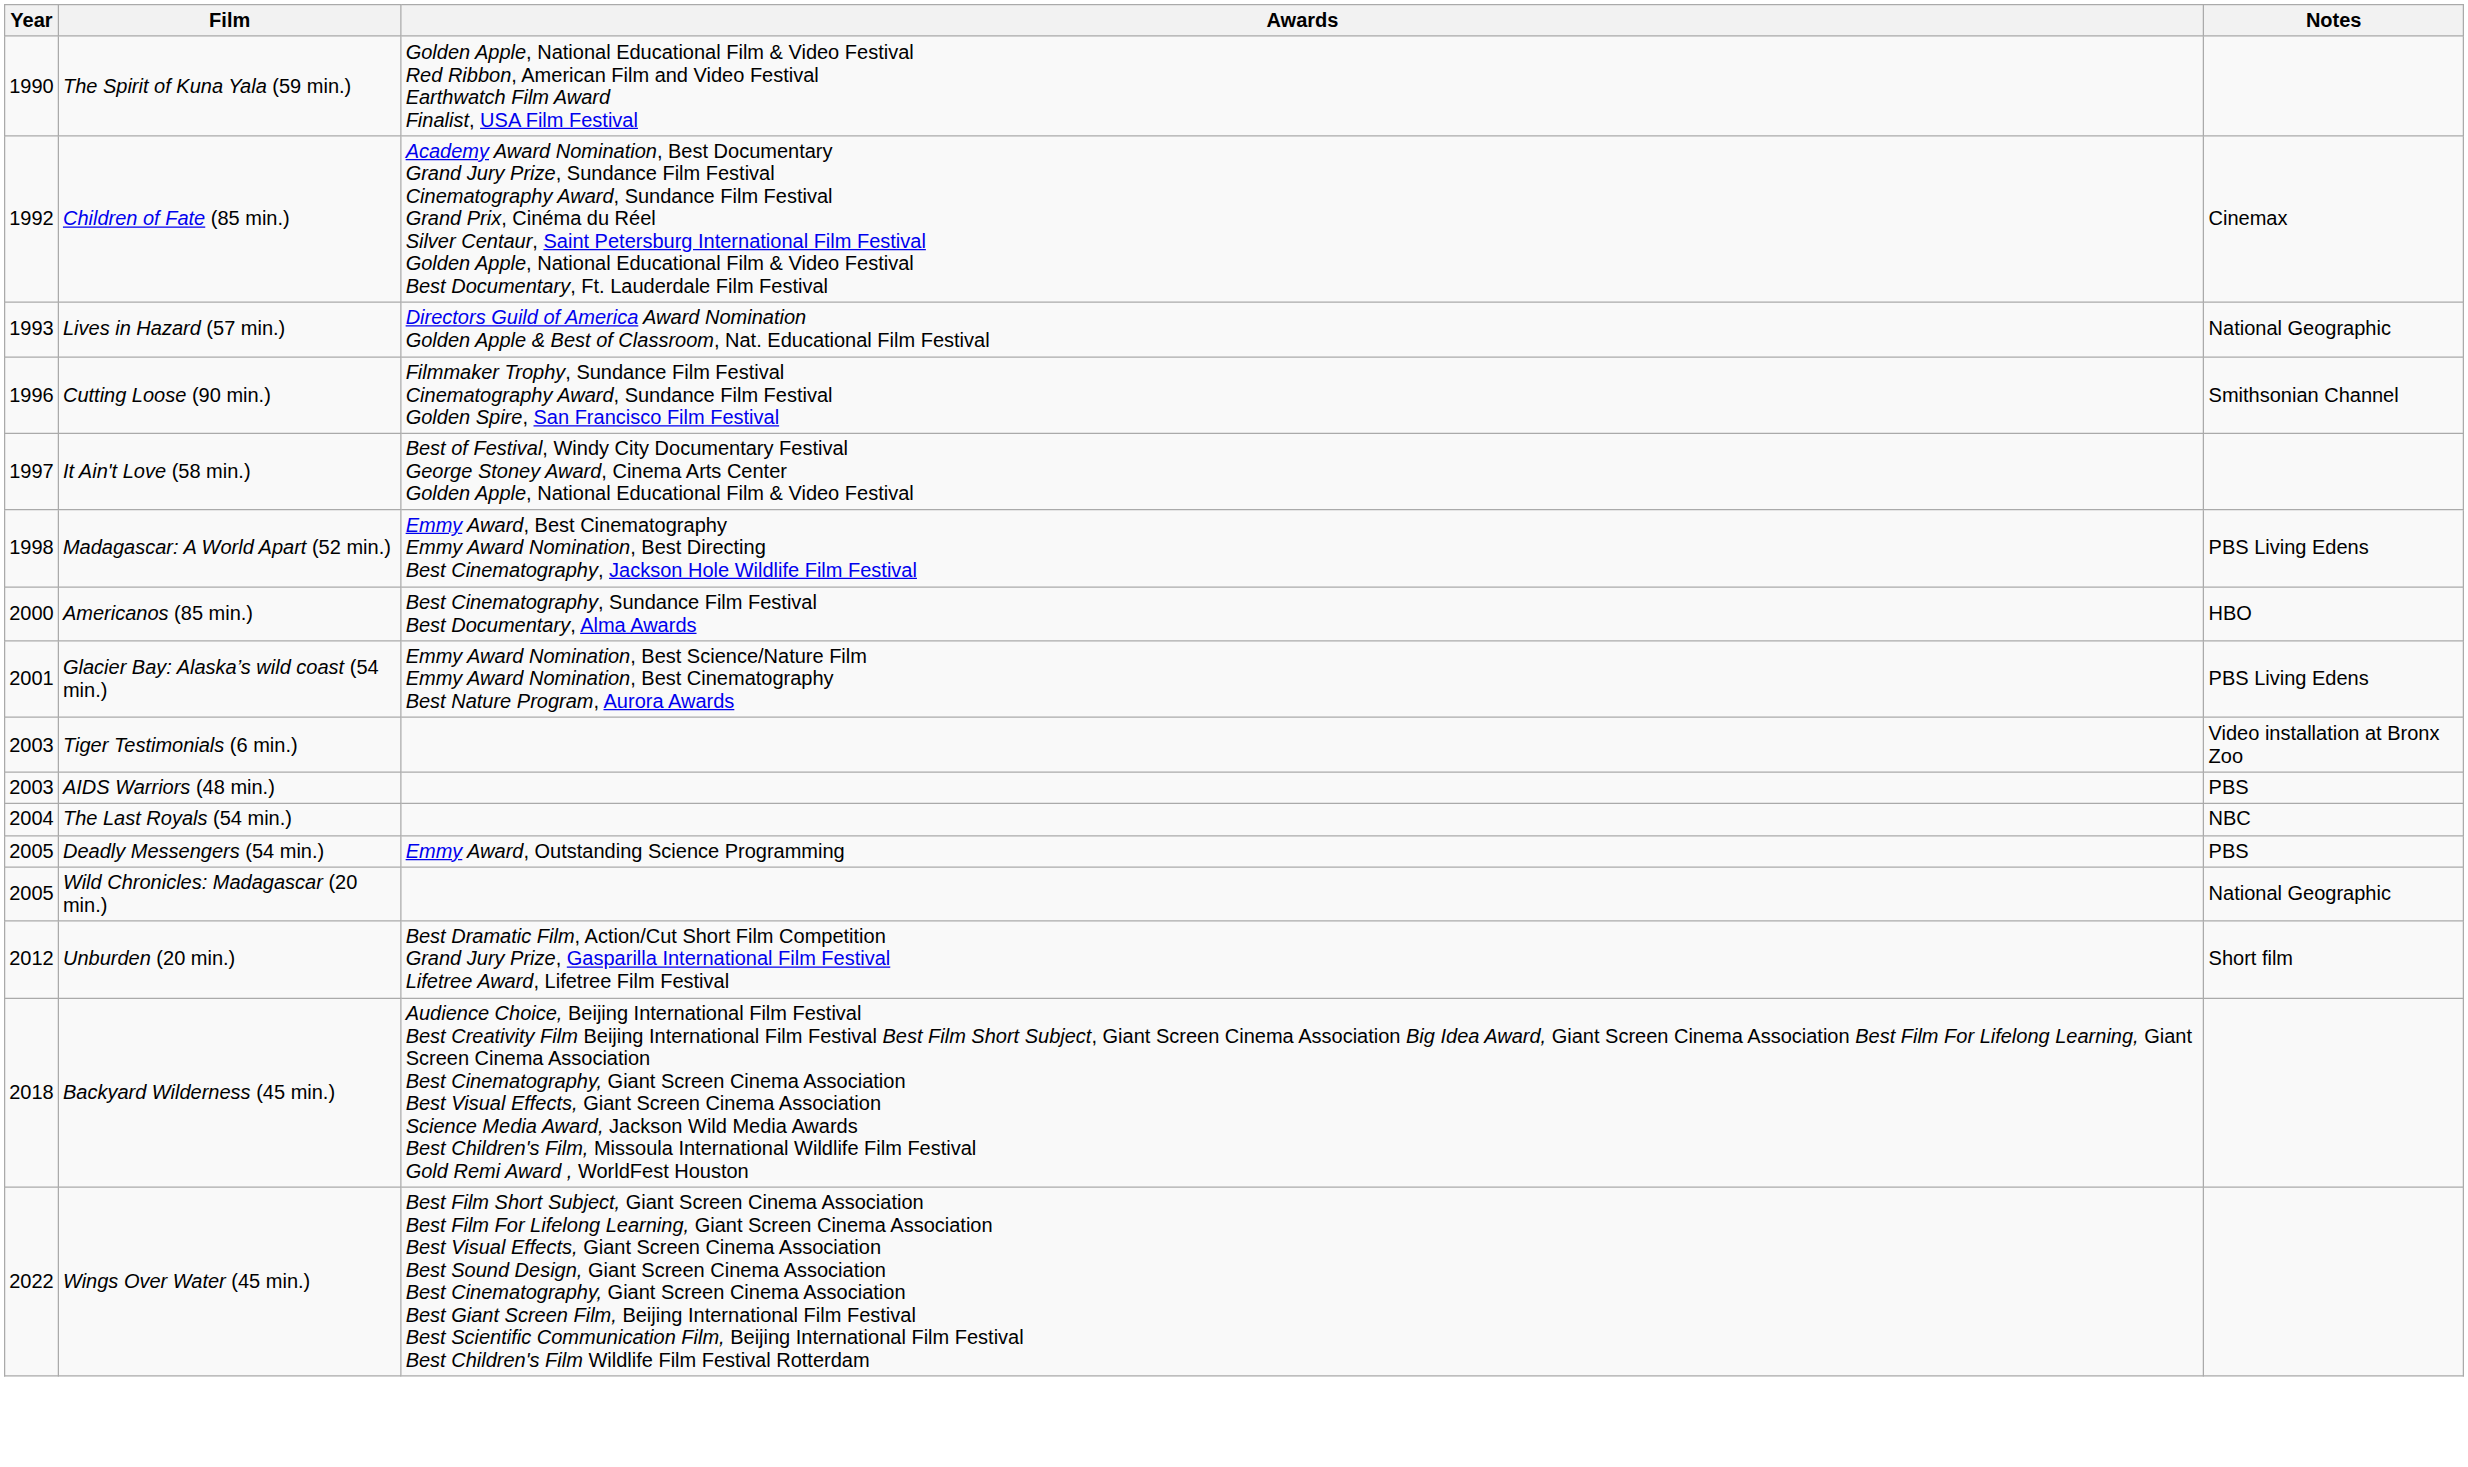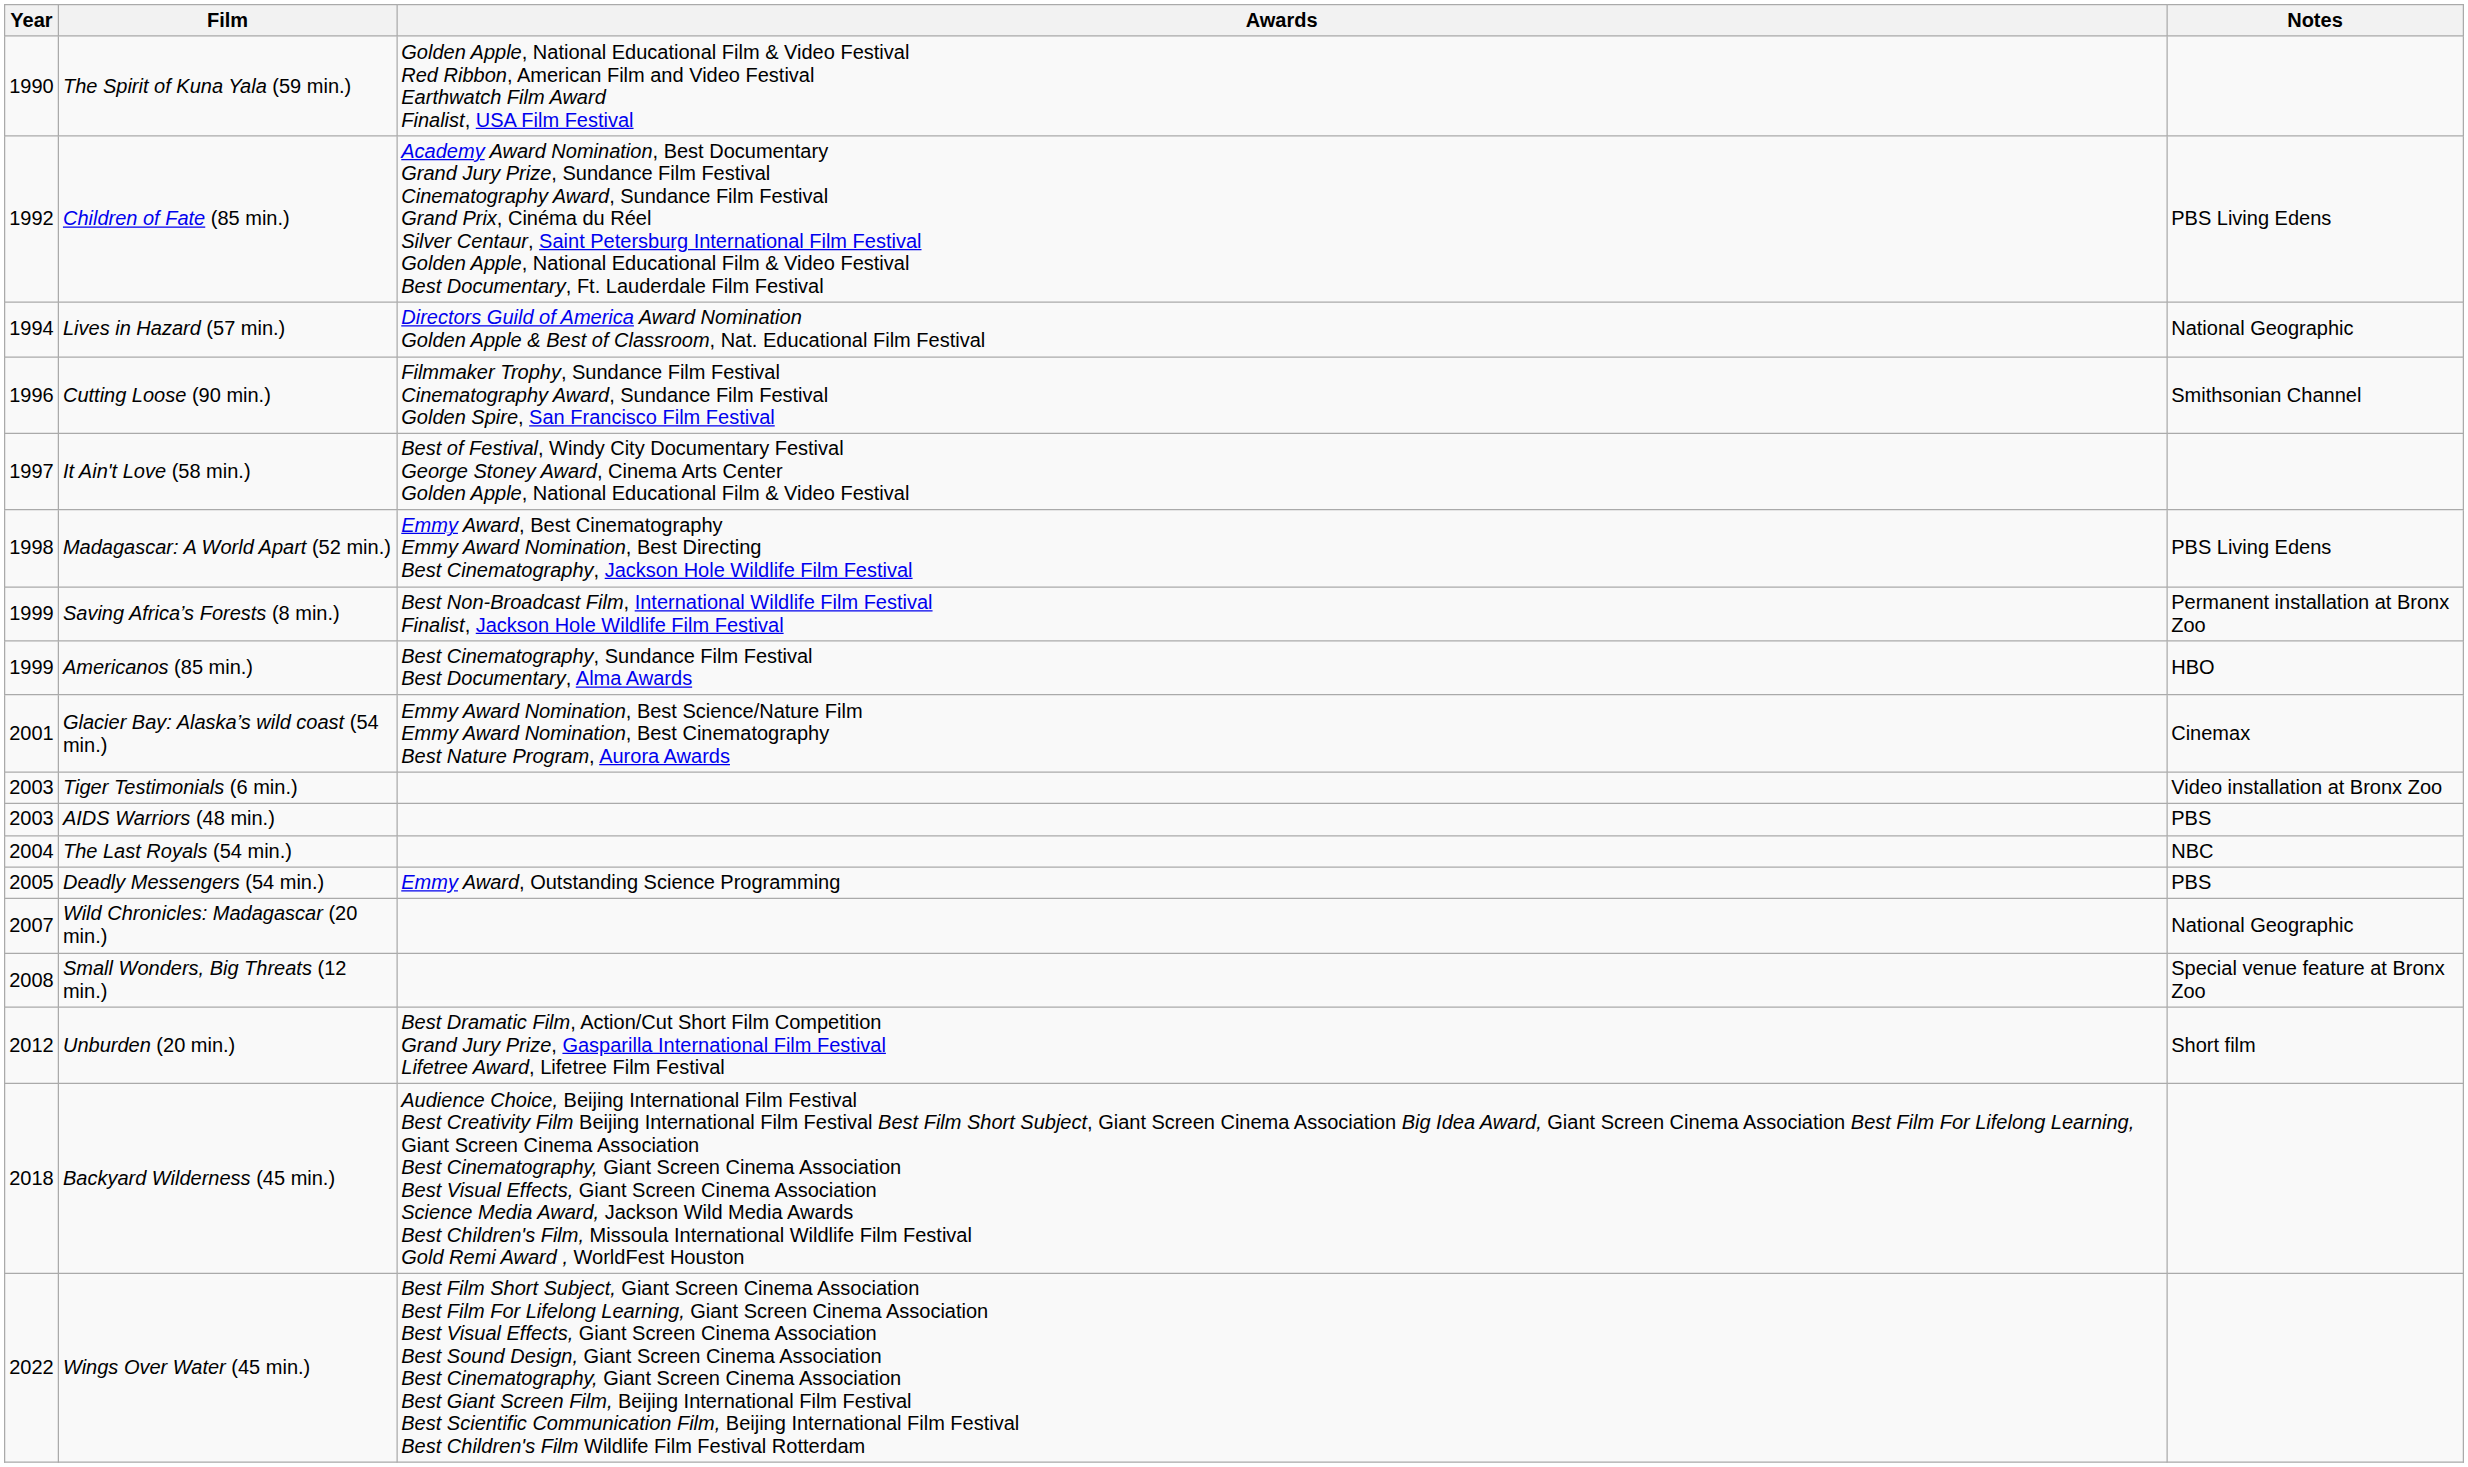(2248, 218) Cinemax -> (2251, 218) PBS Living Edens
(31, 329) 1993 -> (31, 329) 1994
+ row: (201, 613)
(31, 613) 2000 -> (31, 667) 1999
(2289, 679) PBS Living Edens -> (2211, 733) Cinemax
(31, 893) 2005 -> (31, 925) 2007
+ row: (205, 979)
